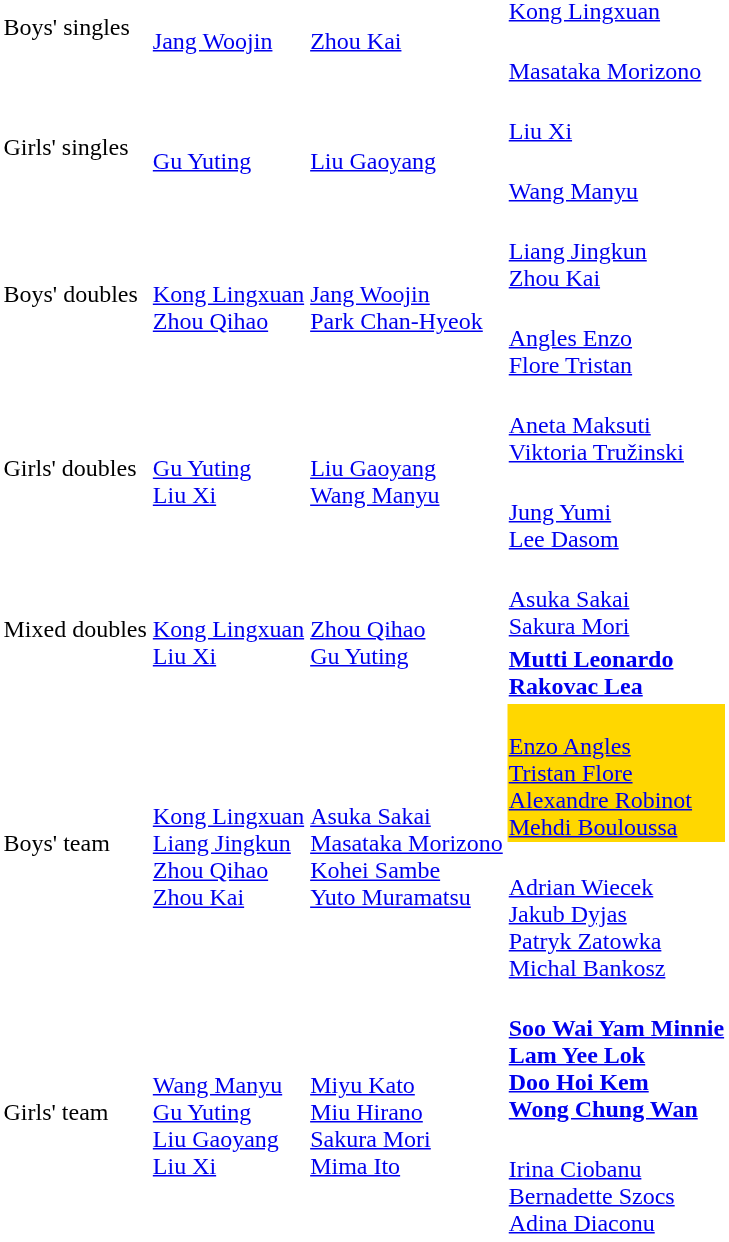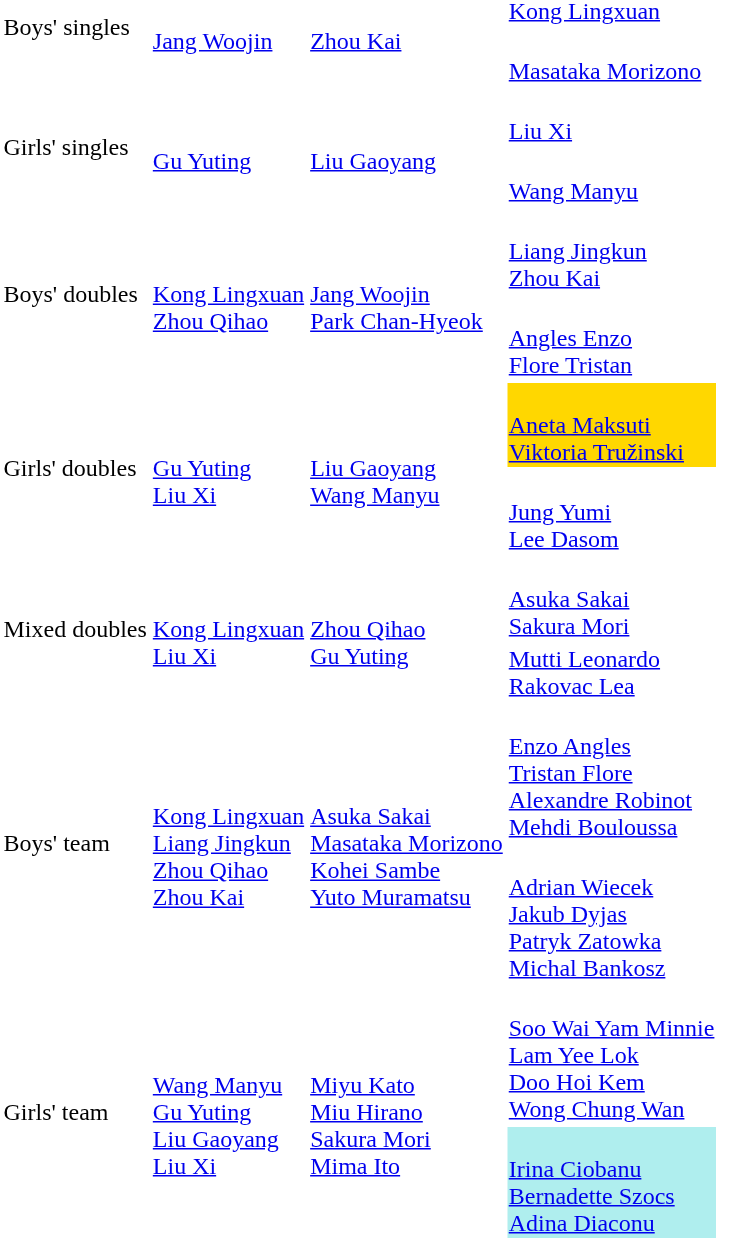(596, 438) no background -> (596, 438) gold background
(591, 672) bold -> (584, 672) normal
(600, 786) gold background -> (600, 786) no background
(616, 1068) bold -> (612, 1068) normal
(592, 1195) no background -> (592, 1195) paleturquoise background
